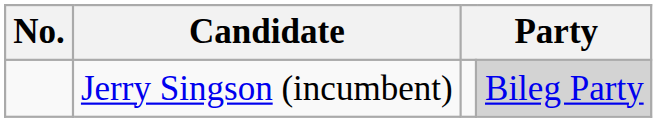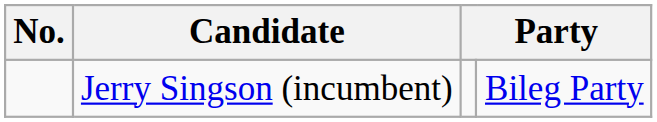(564, 87) lightgrey background -> (564, 87) no background
